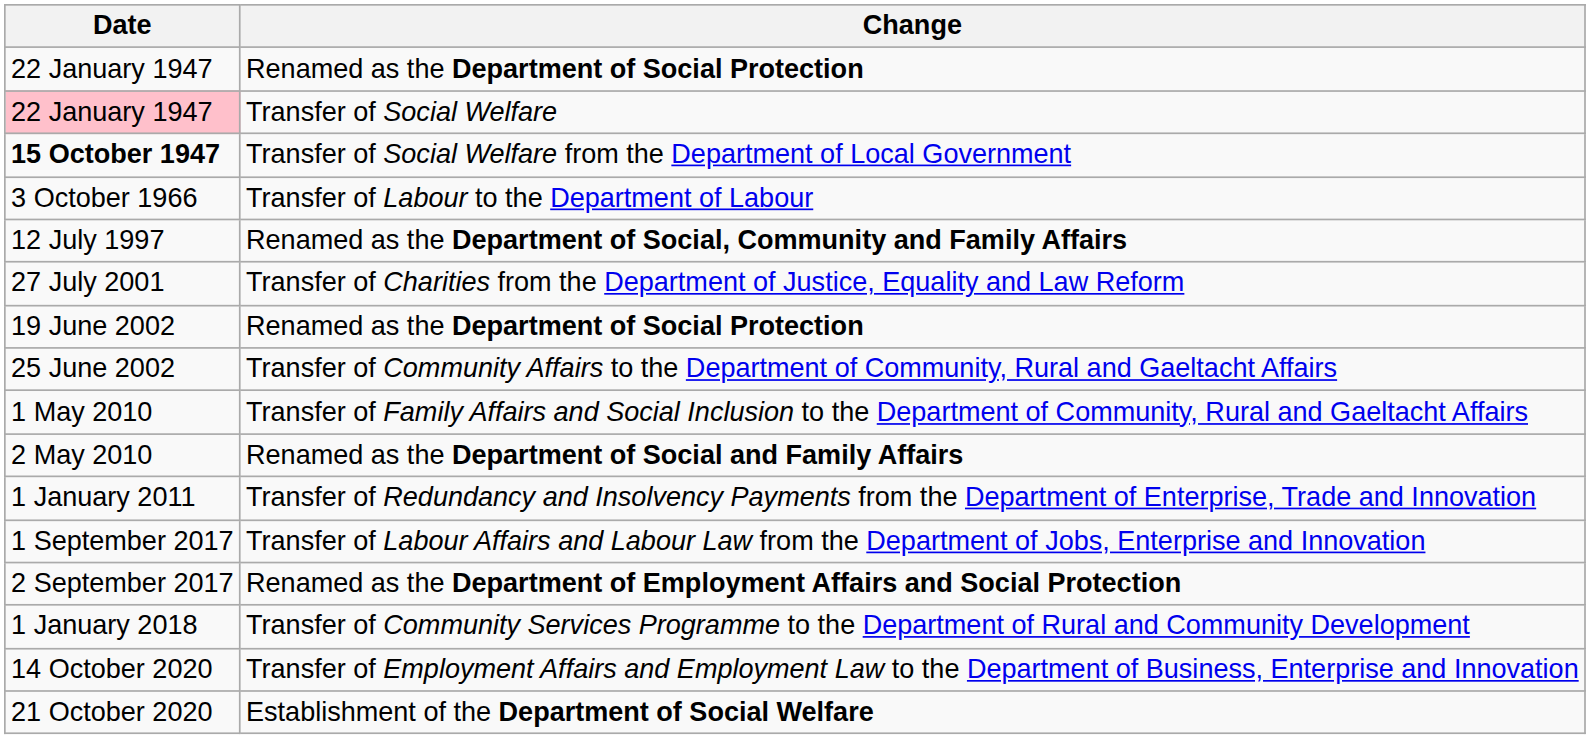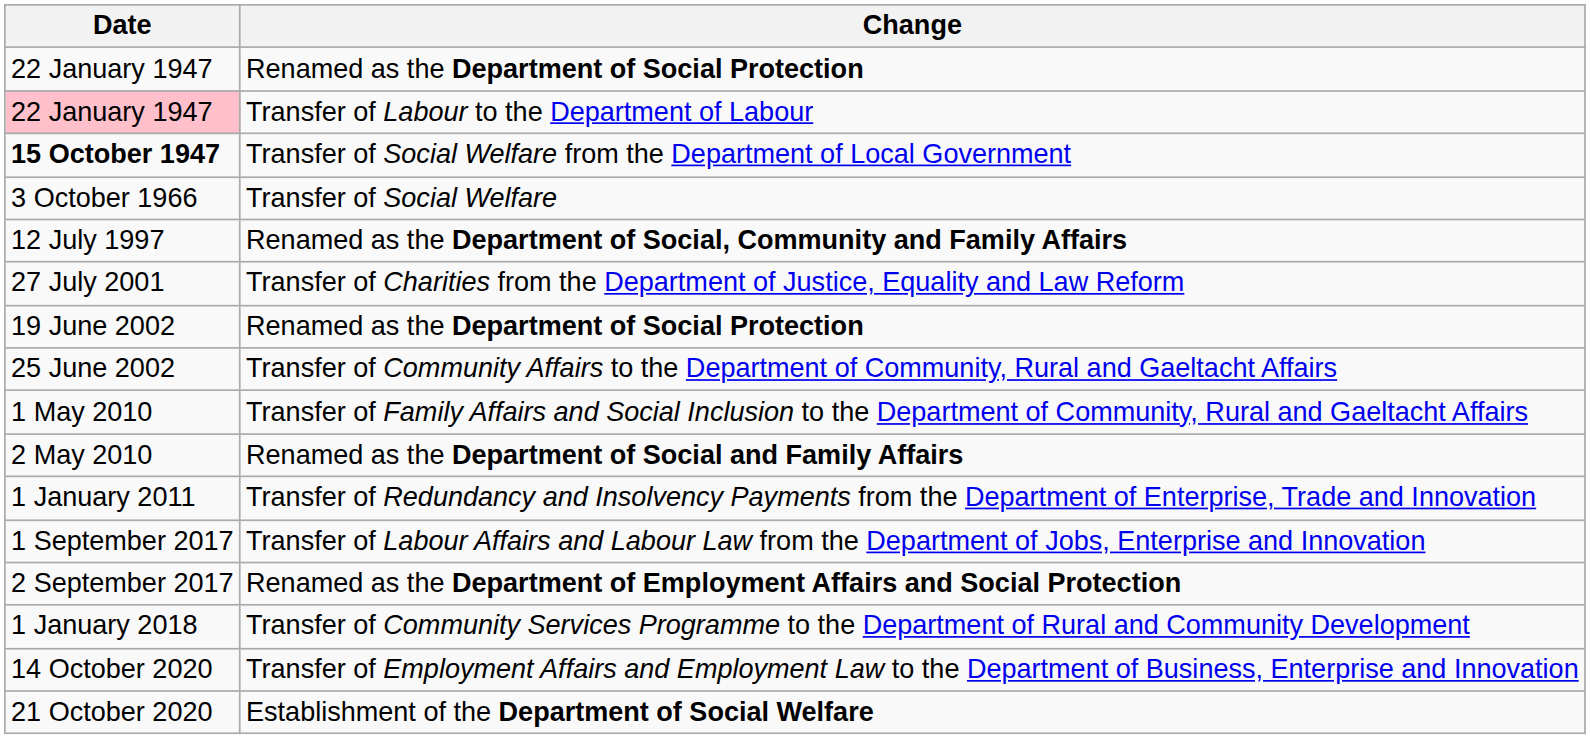(402, 111) Transfer of Social Welfare -> (530, 111) Transfer of Labour to the Department of Labour
(530, 197) Transfer of Labour to the Department of Labour -> (402, 197) Transfer of Social Welfare
